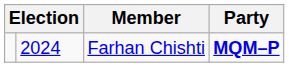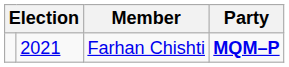(40, 47) 2024 -> (40, 47) 2021
